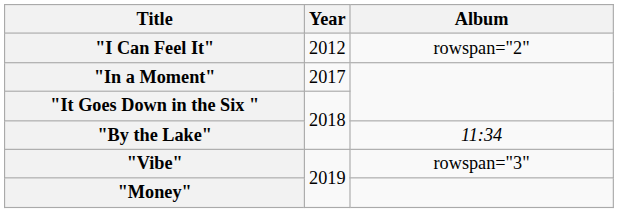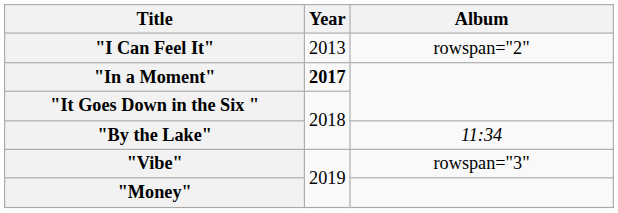(327, 47) 2012 -> (327, 47) 2013
(327, 76) normal -> (327, 76) bold
